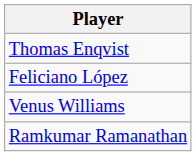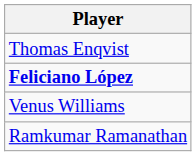(68, 77) normal -> (71, 77) bold
